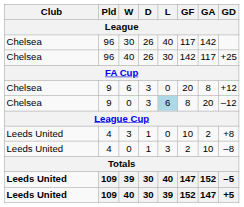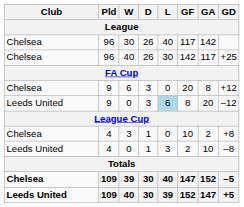(24, 103) Chelsea -> (35, 103) Leeds United
(35, 133) Leeds United -> (24, 133) Chelsea
(37, 179) Leeds United -> (25, 179) Chelsea
